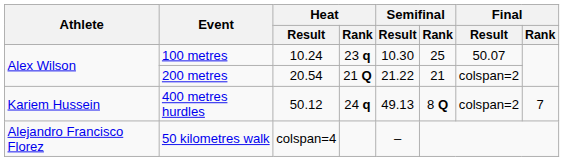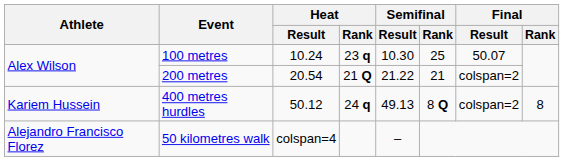(540, 104) 7 -> (540, 104) 8
